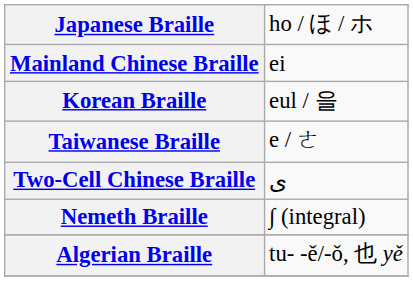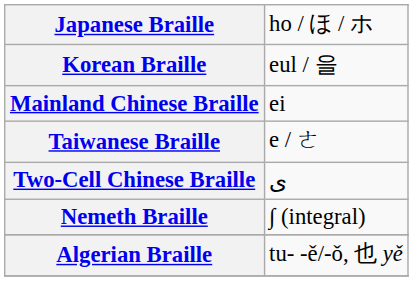rows swapped: (134, 100) <-> (134, 62)
